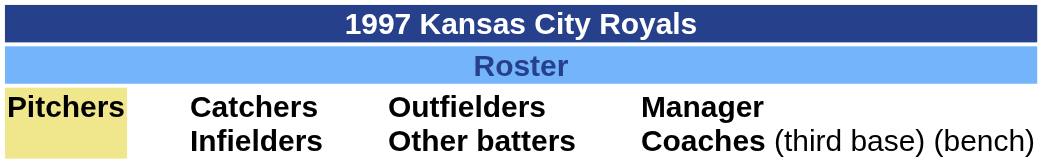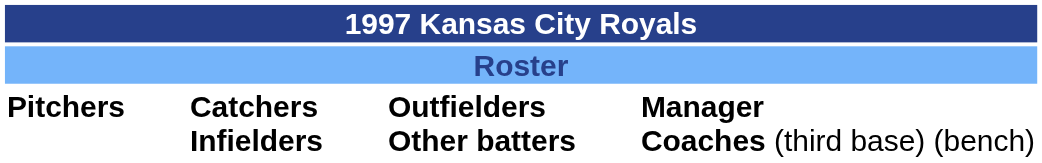(66, 106) khaki background -> (66, 106) no background
